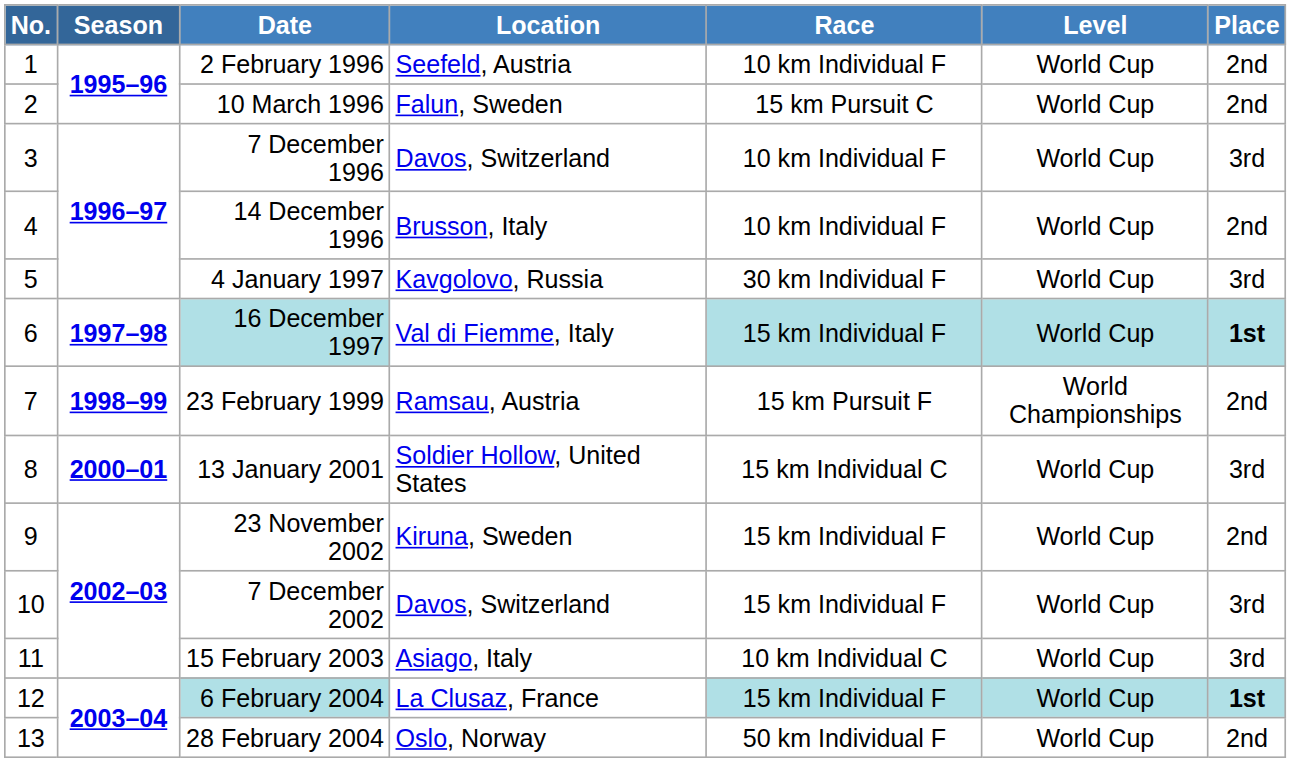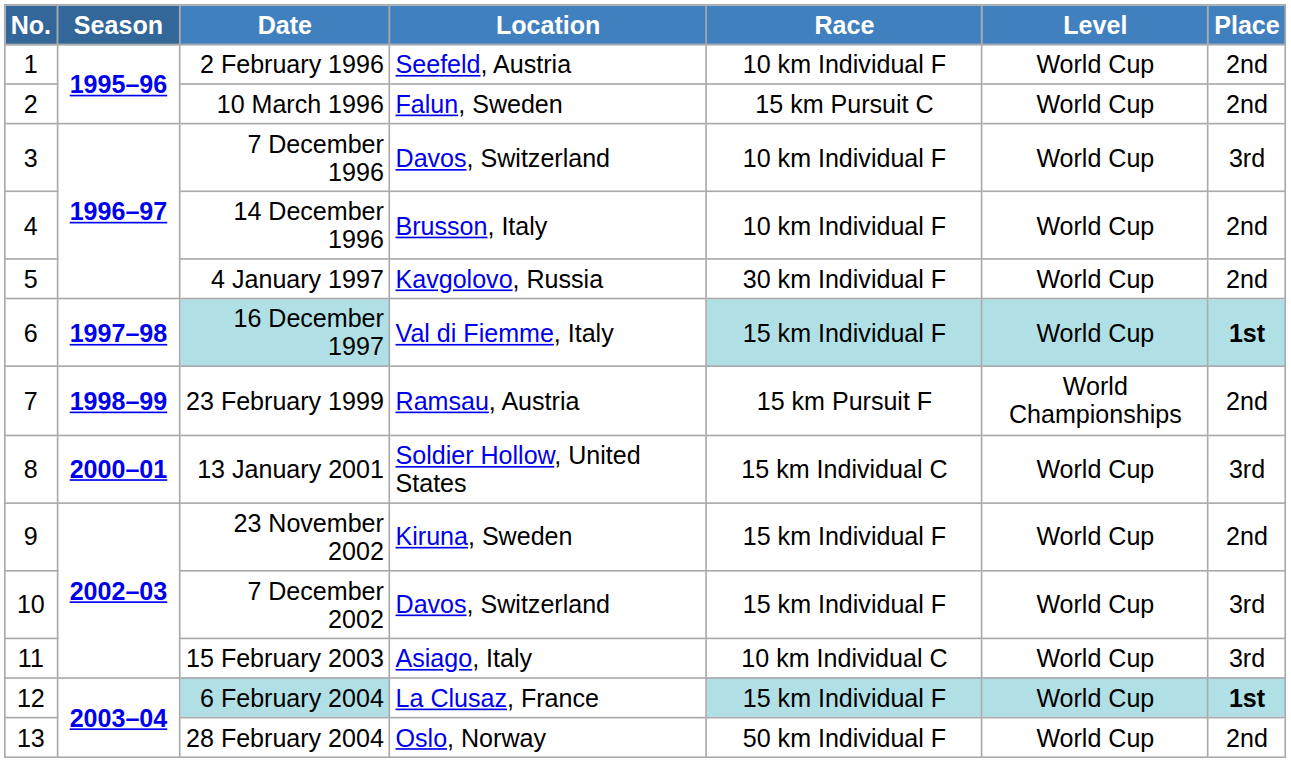(1247, 279) 3rd -> (1247, 279) 2nd
